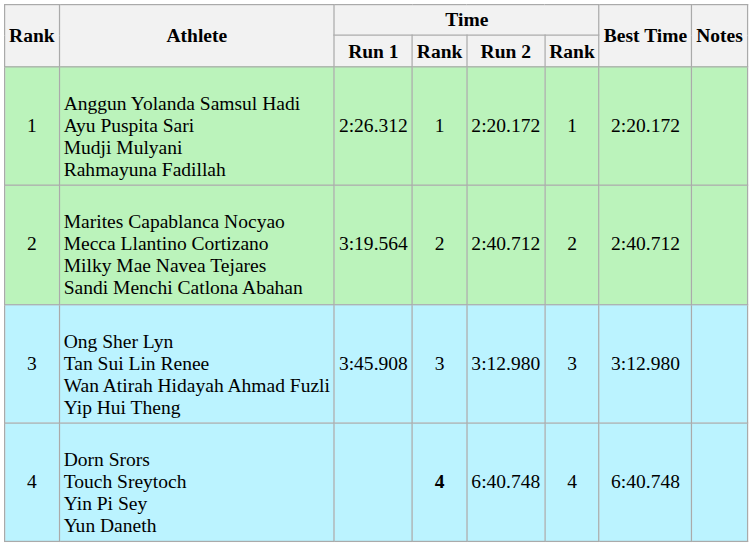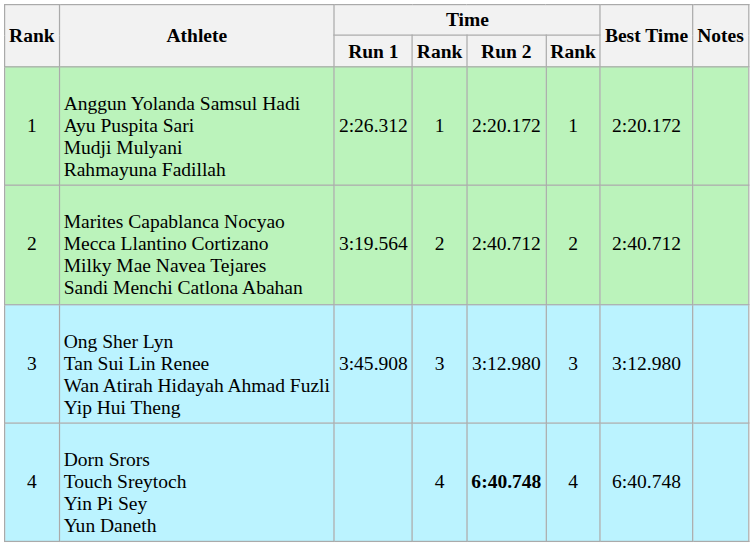(440, 482) bold -> (440, 482) normal
(506, 482) normal -> (506, 482) bold
